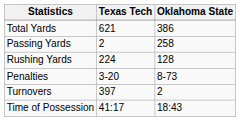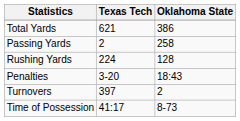(167, 76) 8-73 -> (170, 76) 18:43
(170, 108) 18:43 -> (167, 108) 8-73
